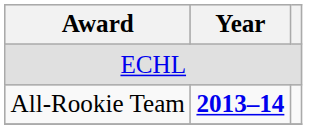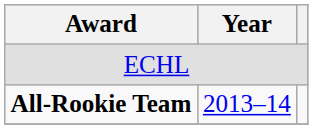(98, 104) normal -> (101, 104) bold
(240, 104) bold -> (247, 104) normal
